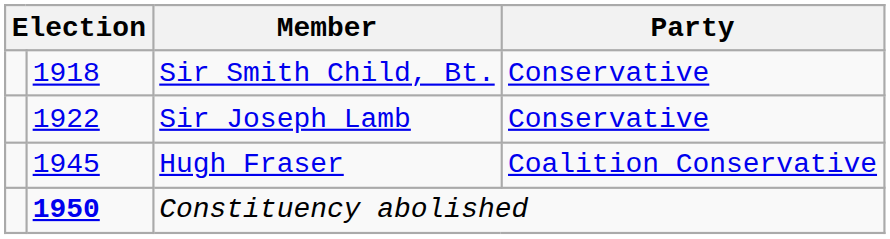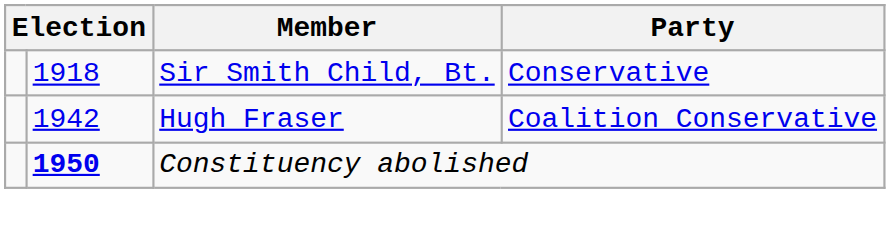- row: (285, 119)
(66, 165) 1945 -> (66, 119) 1942
